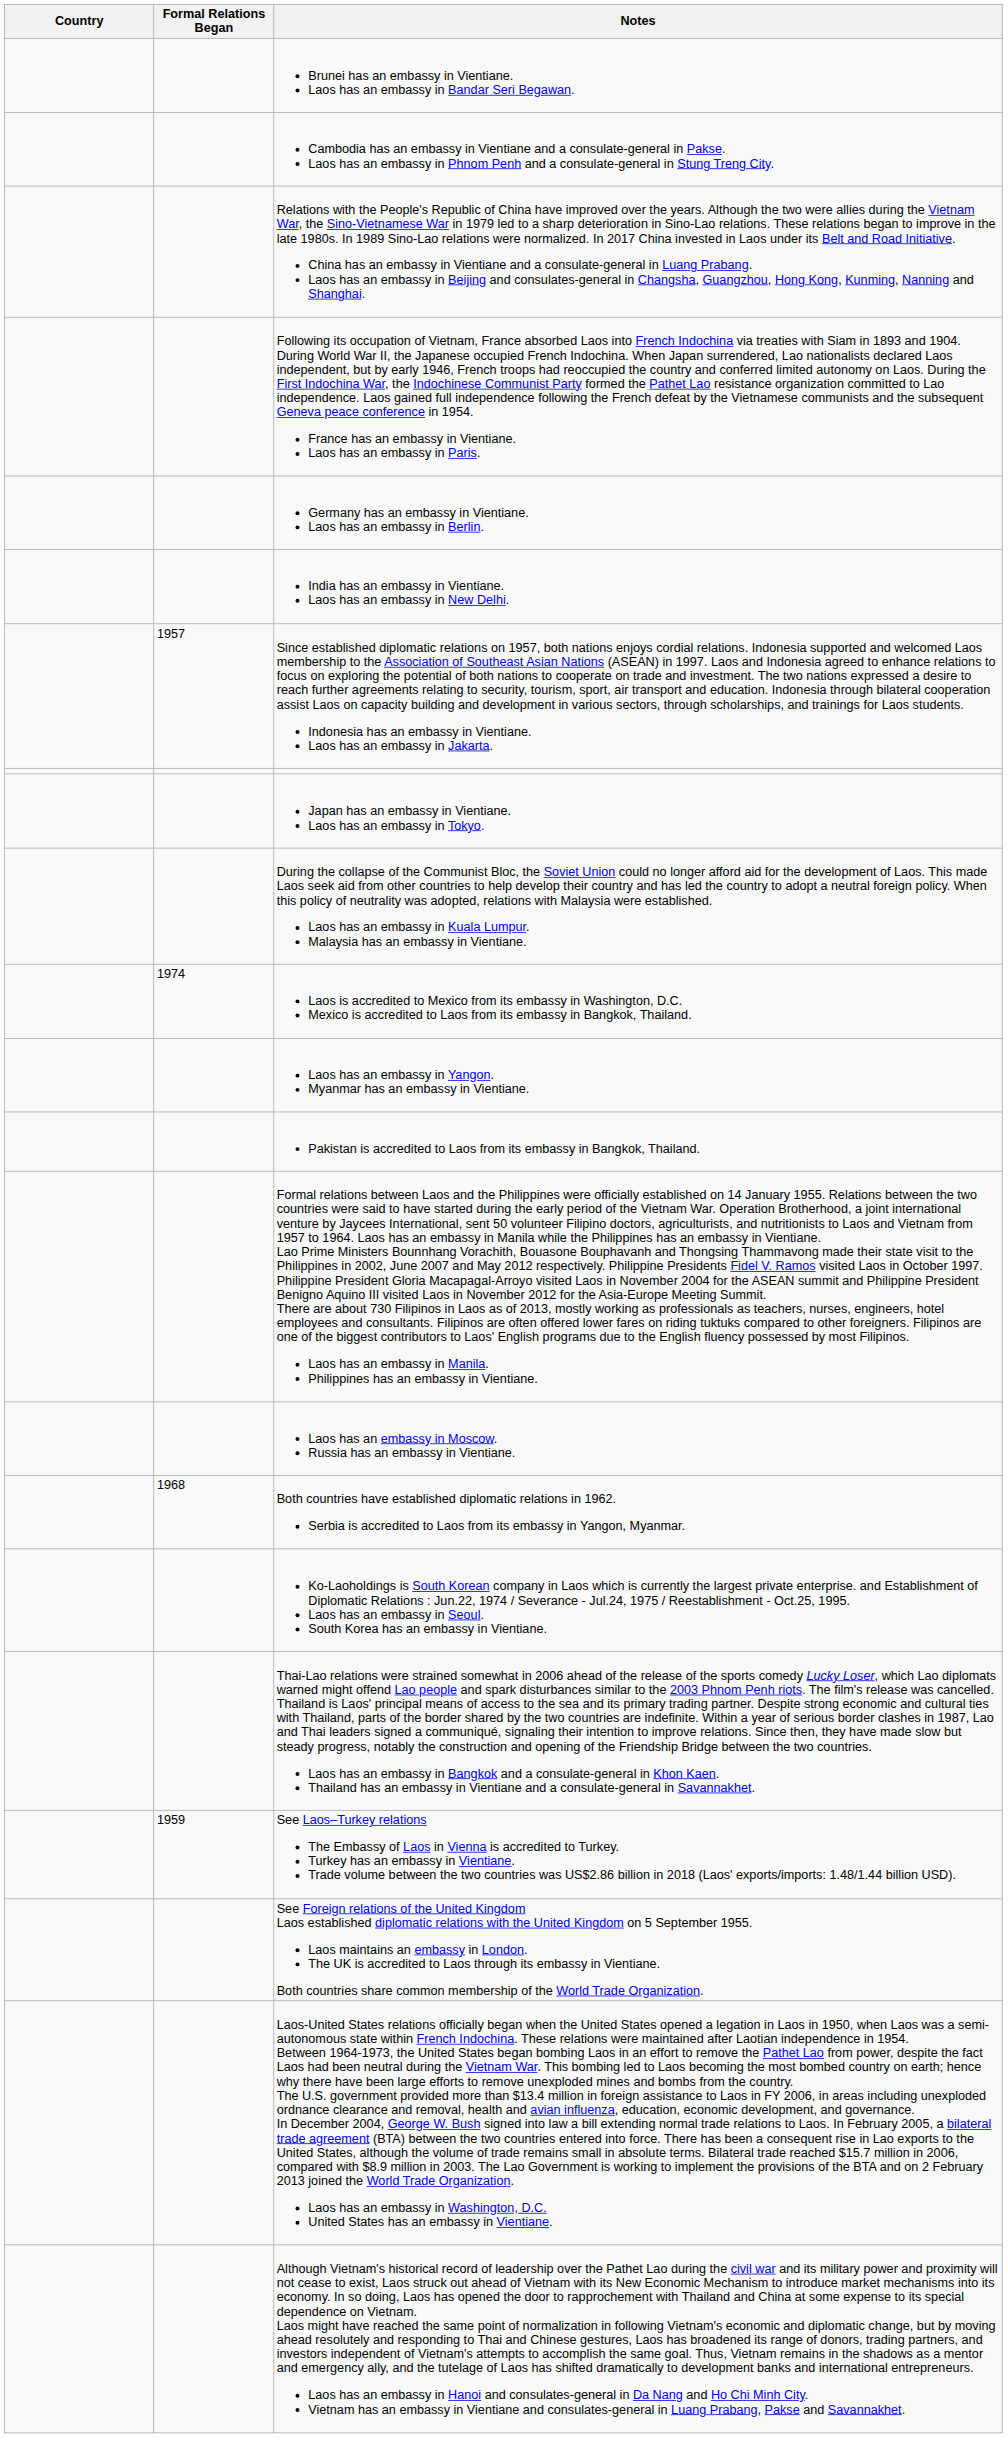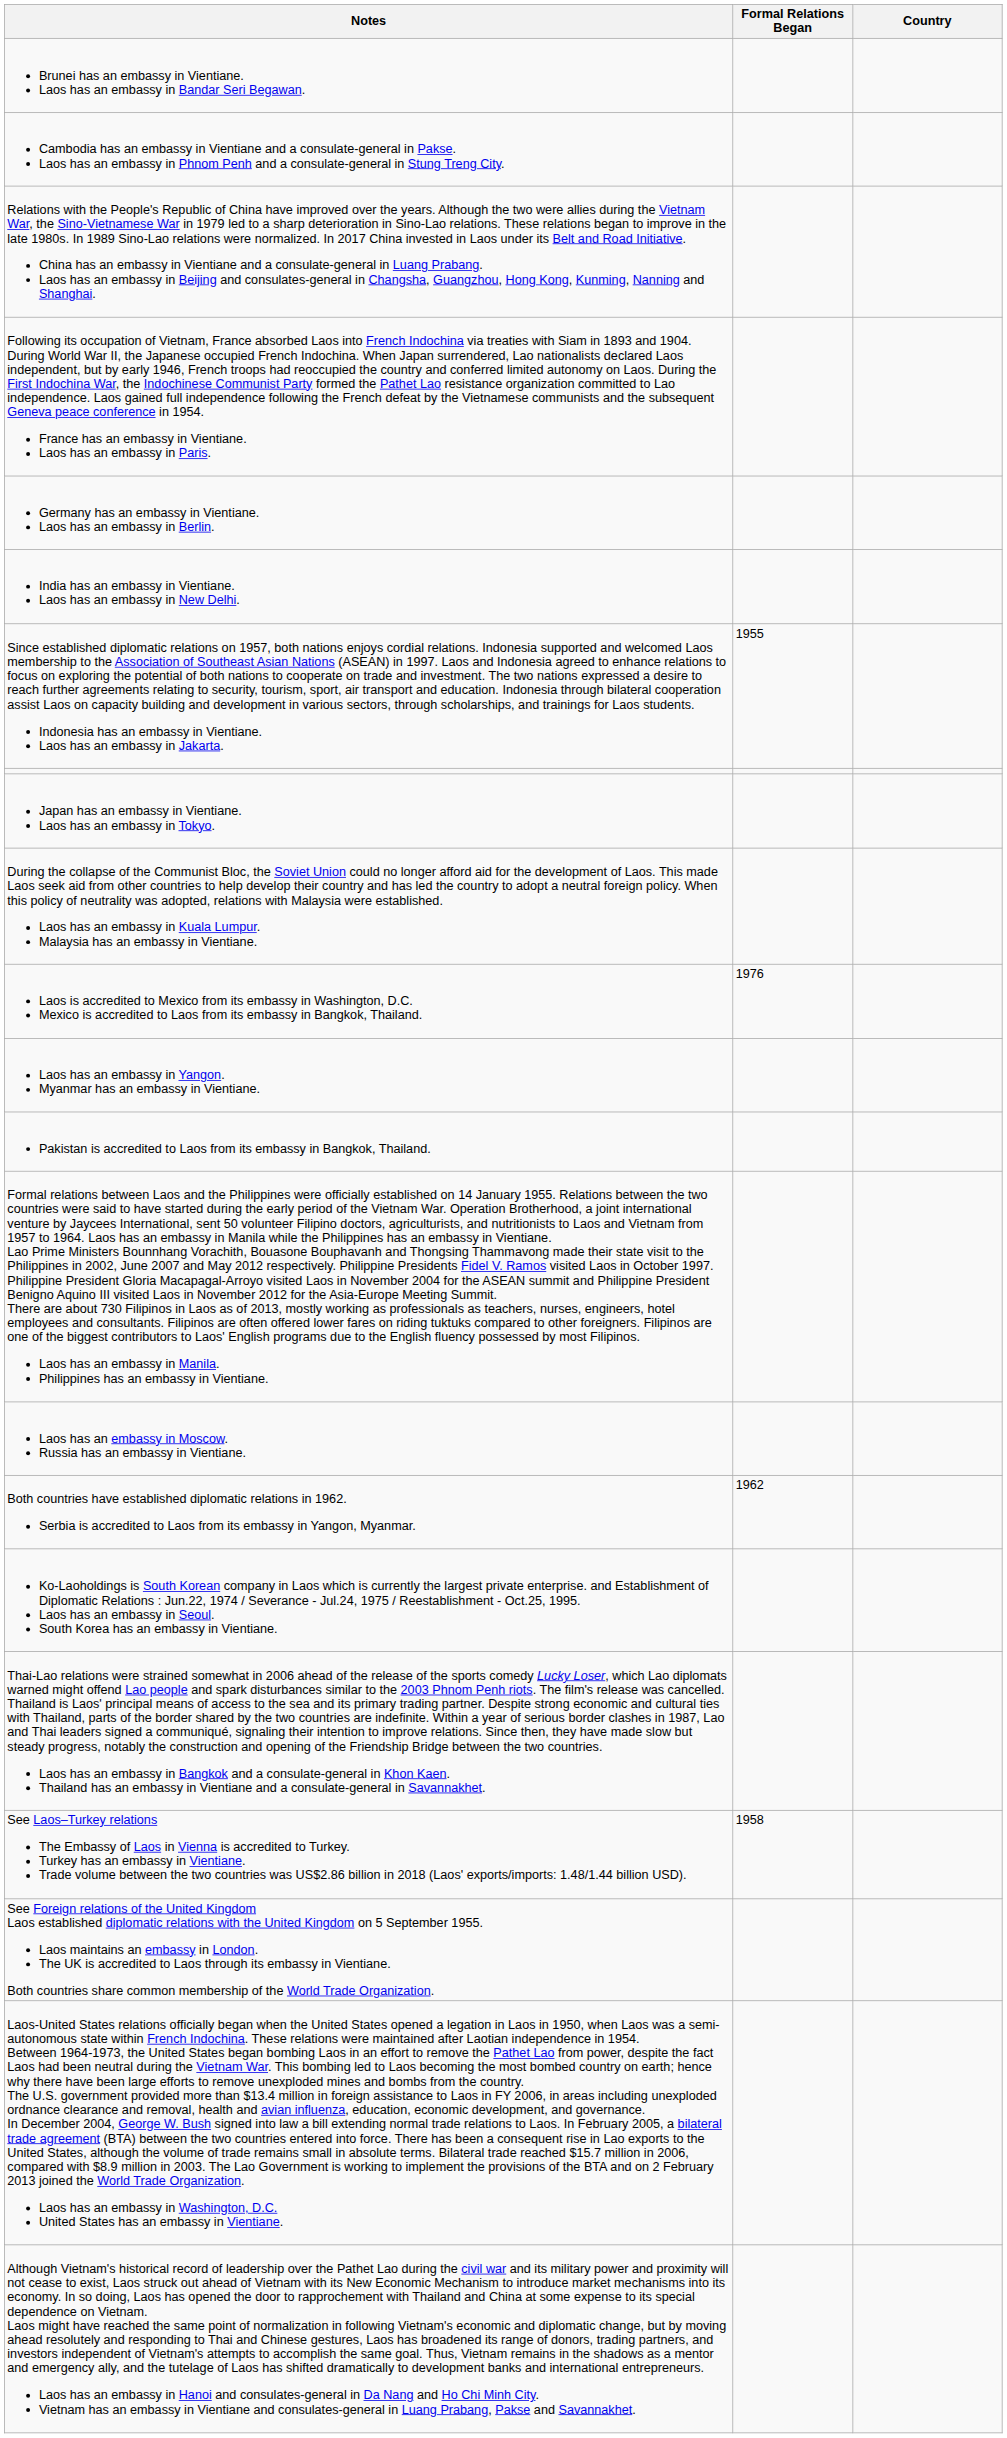columns swapped: (79, 21) <-> (638, 21)
(171, 633) 1957 -> (750, 633) 1955
(171, 974) 1974 -> (750, 974) 1976
(171, 1485) 1968 -> (750, 1485) 1962
(171, 1820) 1959 -> (750, 1820) 1958
